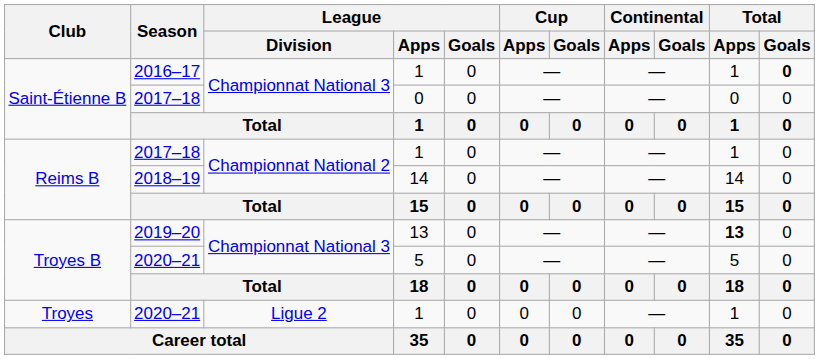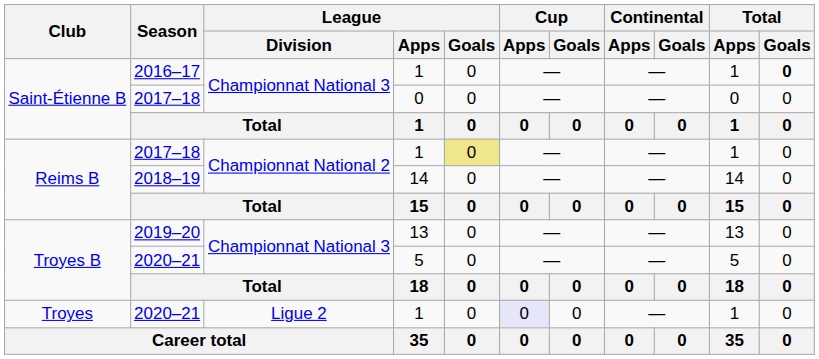(472, 152) no background -> (472, 152) khaki background
(734, 233) bold -> (734, 233) normal
(524, 313) no background -> (524, 313) lavender background
